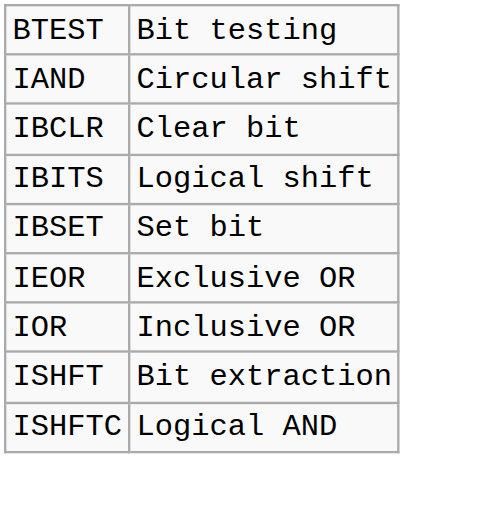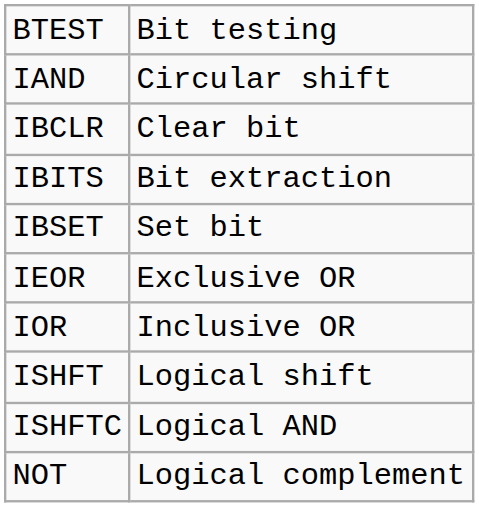(255, 179) Logical shift -> (264, 179) Bit extraction
(264, 377) Bit extraction -> (255, 377) Logical shift
+ row: (40, 476)
